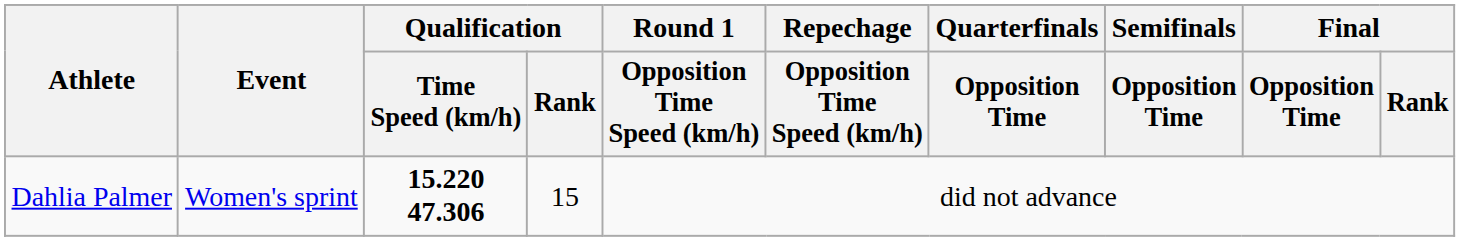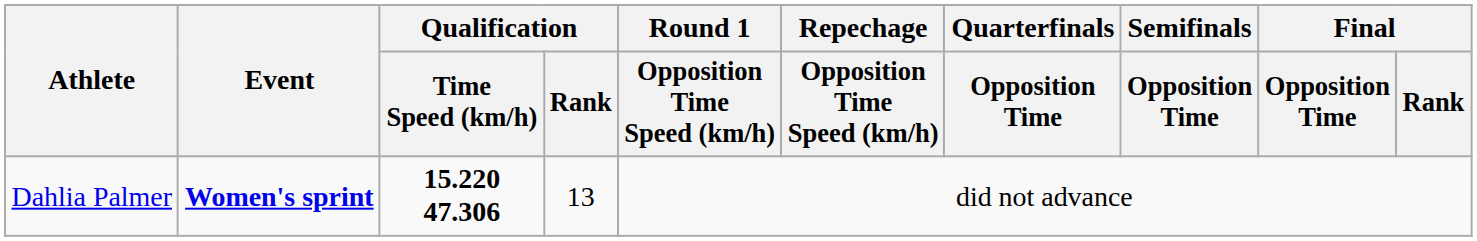(271, 196) normal -> (279, 196) bold
(565, 196) 15 -> (581, 196) 13
